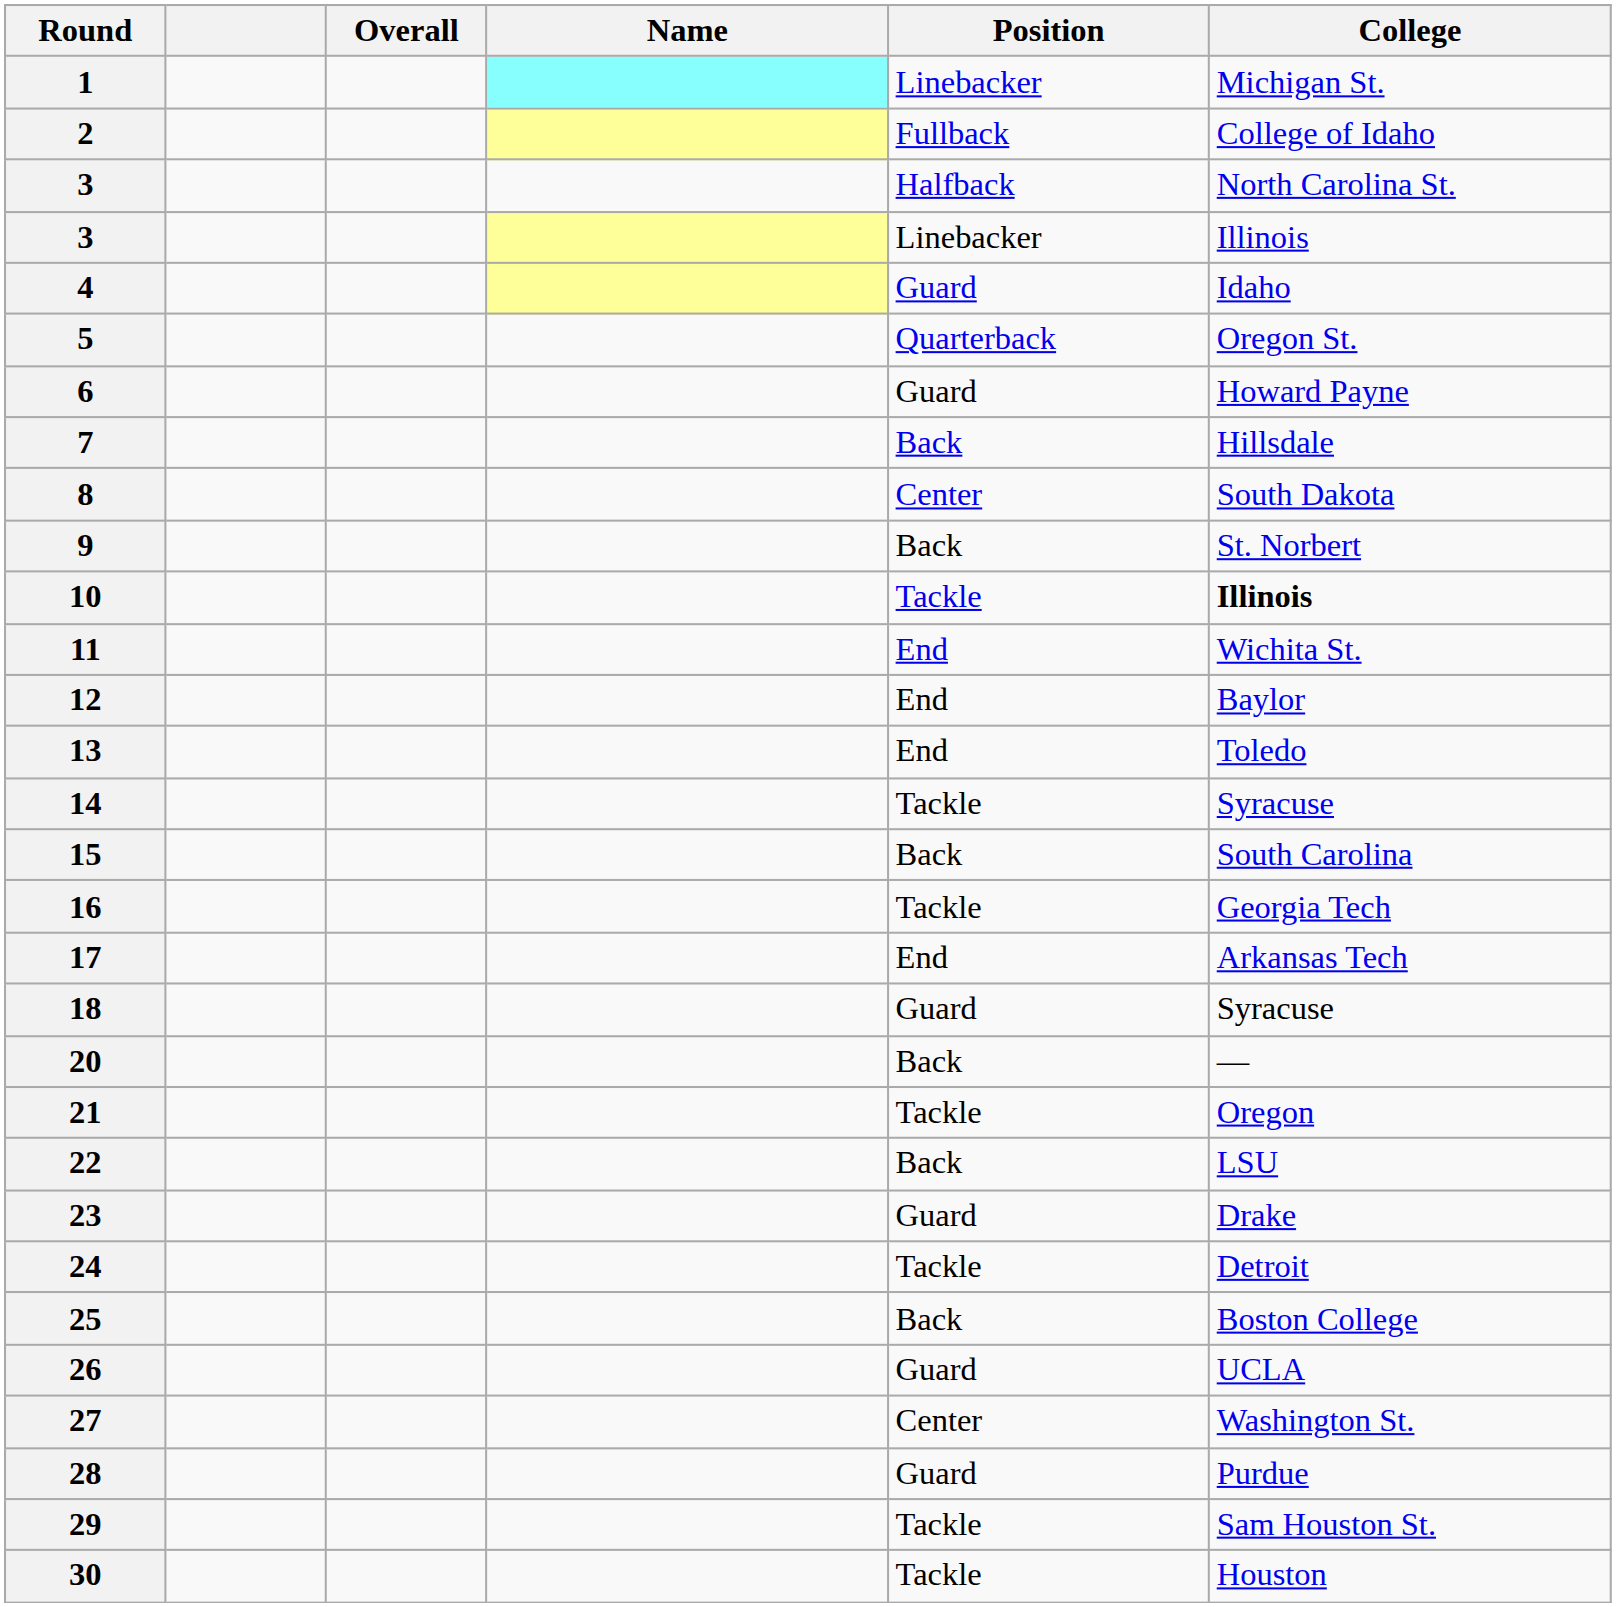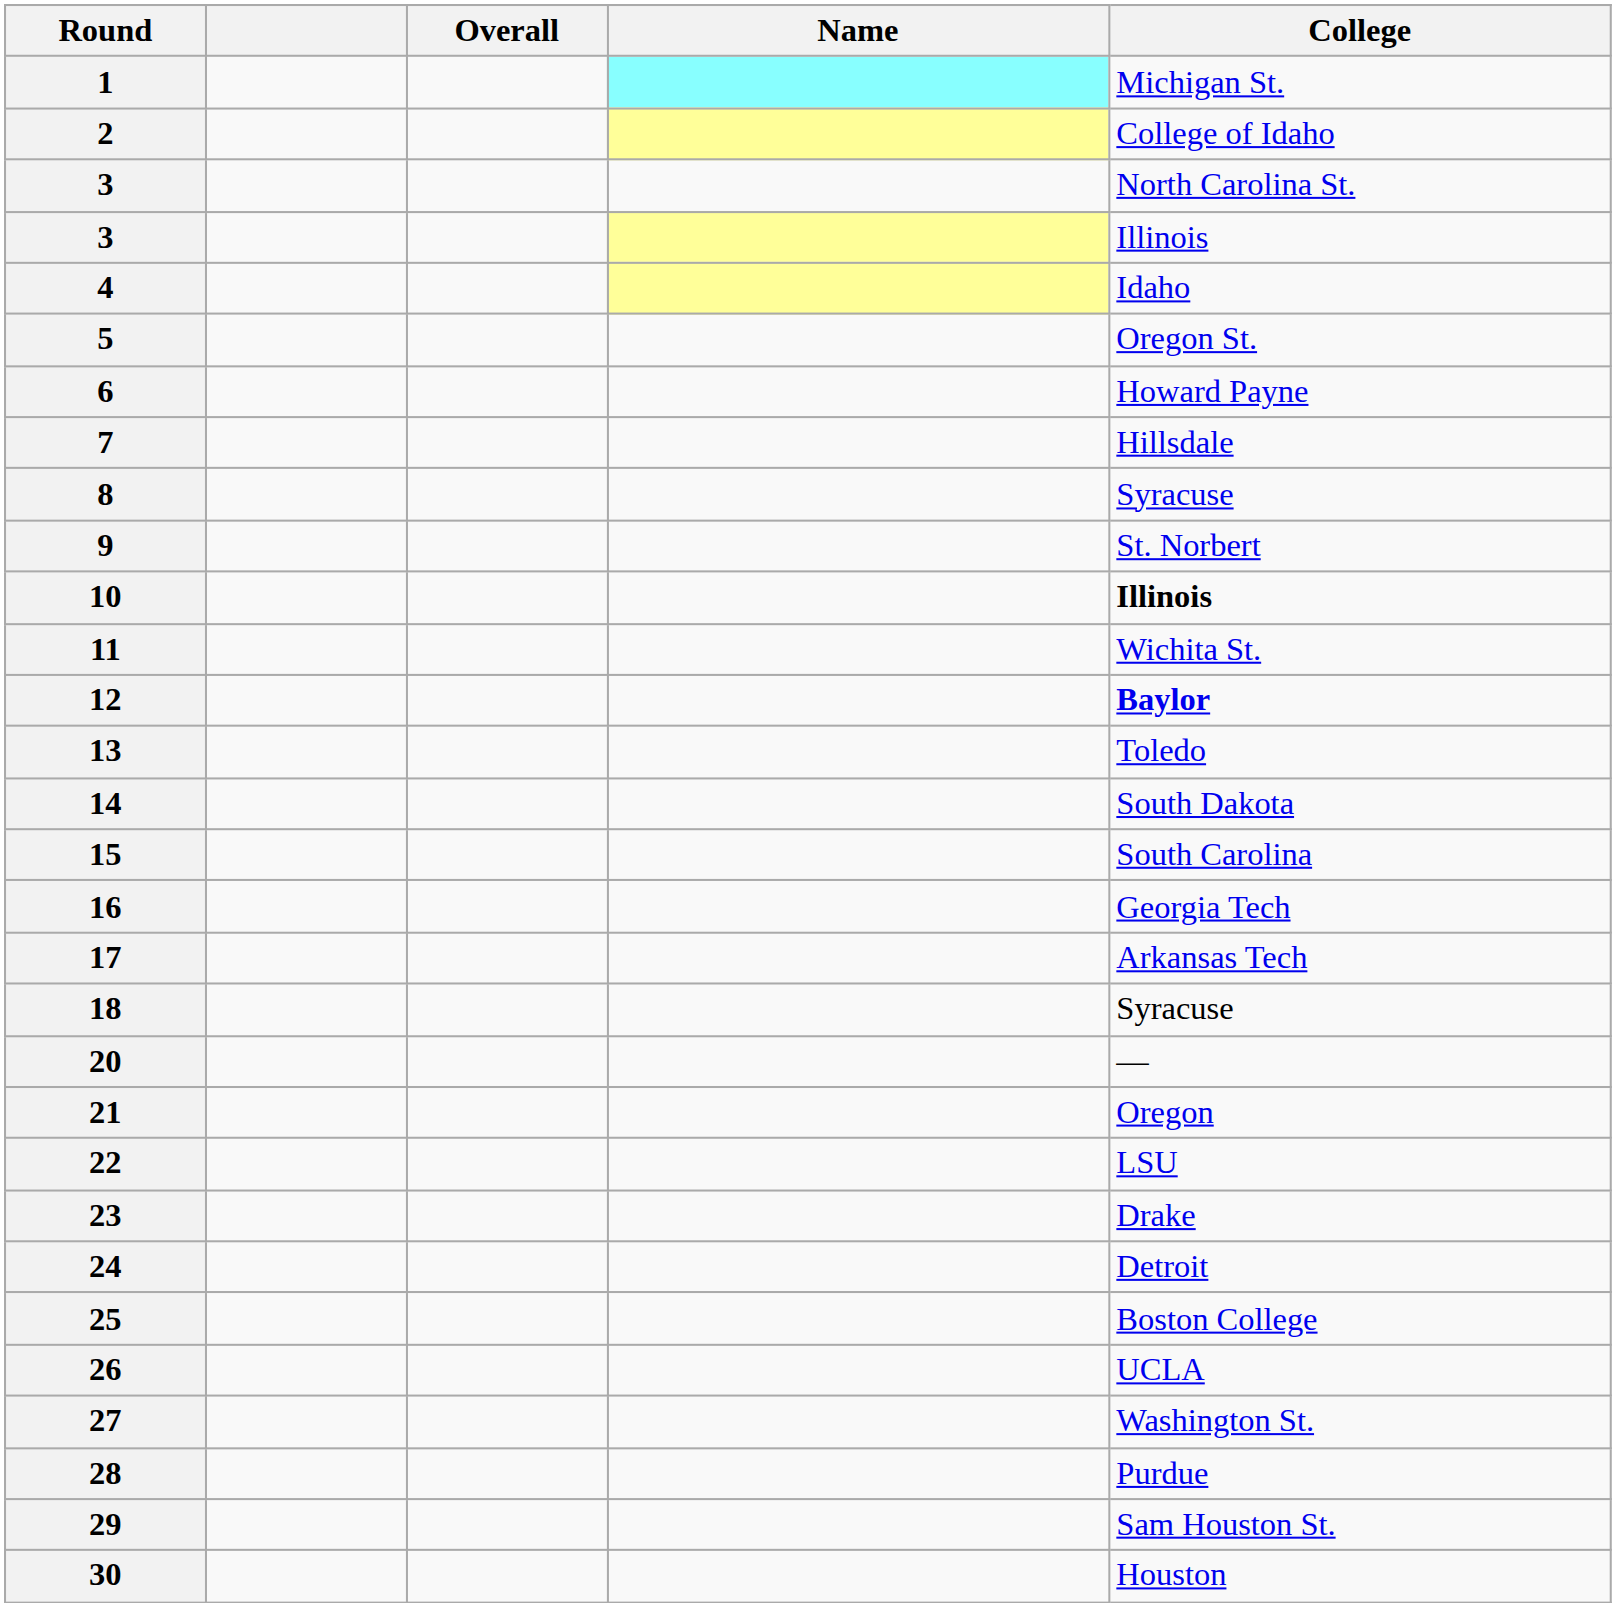- column: (1049, 30)
(1306, 493) South Dakota -> (1175, 493) Syracuse
(1261, 699) normal -> (1163, 699) bold
(1275, 802) Syracuse -> (1205, 802) South Dakota
